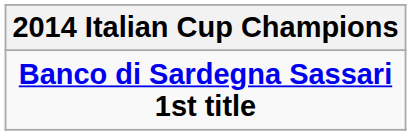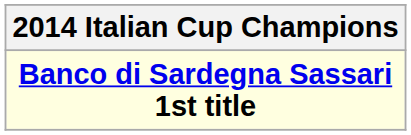(205, 89) no background -> (205, 89) lightyellow background
